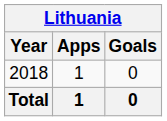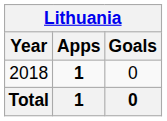(79, 73) normal -> (79, 73) bold
